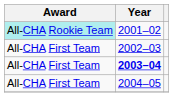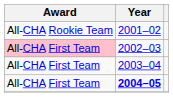(60, 30) paleturquoise background -> (60, 30) no background
(53, 48) no background -> (53, 48) pink background
(139, 65) bold -> (139, 65) normal
(139, 83) normal -> (139, 83) bold
